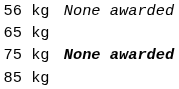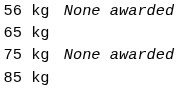(119, 55) bold -> (119, 55) normal
